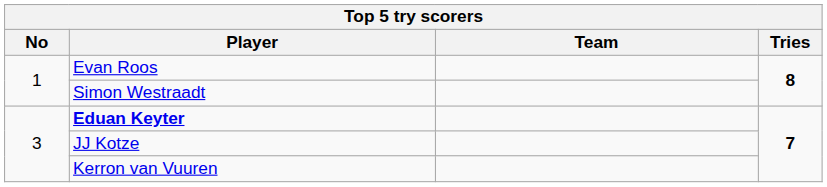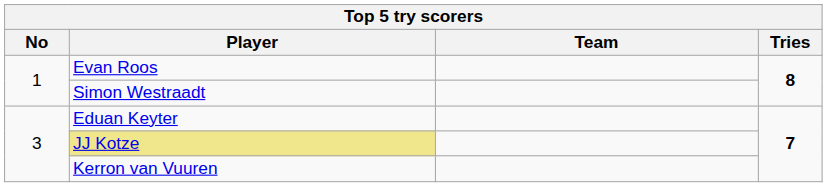(129, 118) bold -> (125, 118) normal
(106, 143) no background -> (106, 143) khaki background
